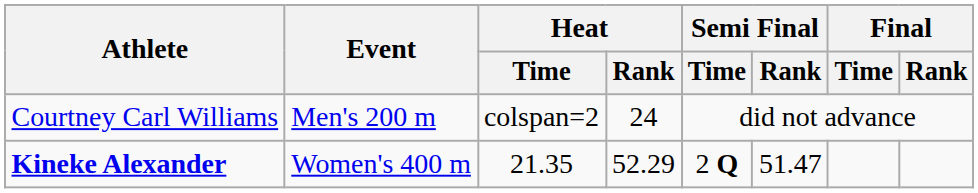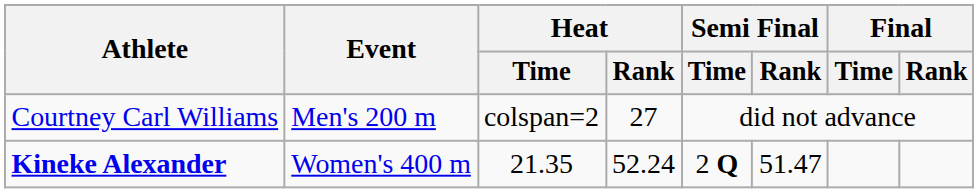(643, 117) 24 -> (643, 117) 27
(643, 163) 52.29 -> (643, 163) 52.24
